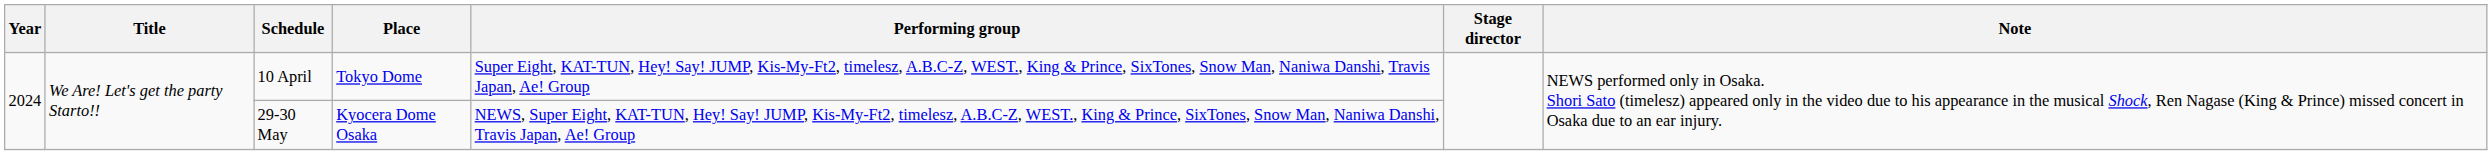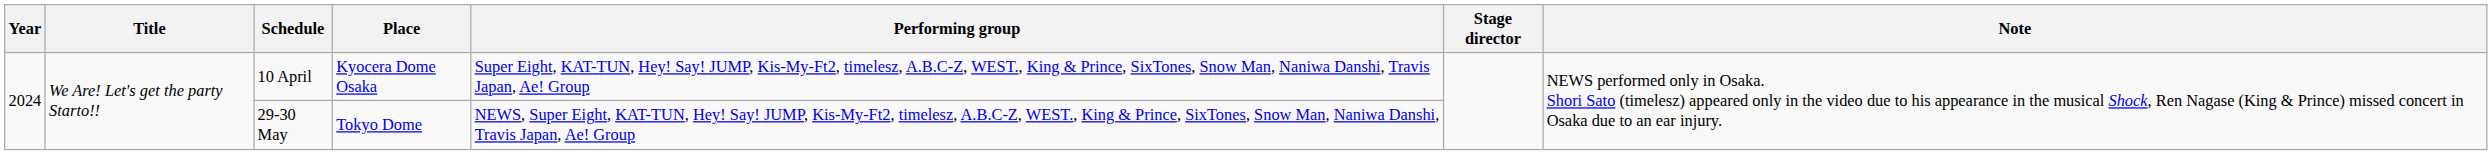(379, 76) Tokyo Dome -> (386, 76) Kyocera Dome Osaka
(386, 124) Kyocera Dome Osaka -> (379, 124) Tokyo Dome
